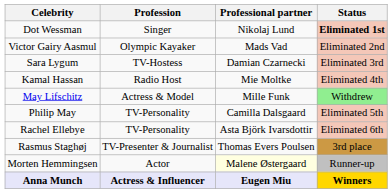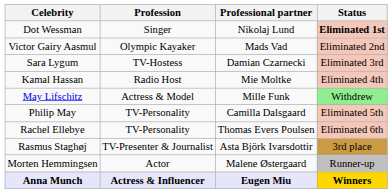(266, 130) Asta Björk Ivarsdottir -> (266, 130) Thomas Evers Poulsen
(266, 146) Thomas Evers Poulsen -> (266, 146) Asta Björk Ivarsdottir
(266, 163) lightyellow background -> (266, 163) no background
